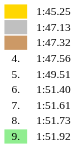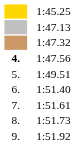(16, 58) normal -> (16, 58) bold
(16, 136) lightgreen background -> (16, 136) no background
